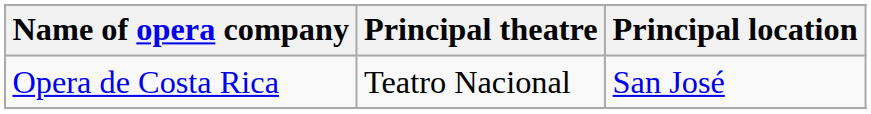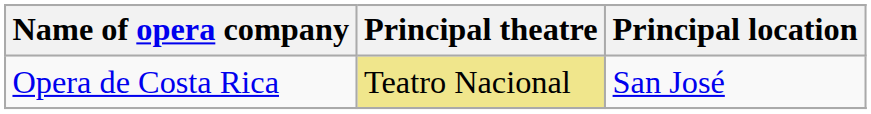(467, 81) no background -> (467, 81) khaki background
